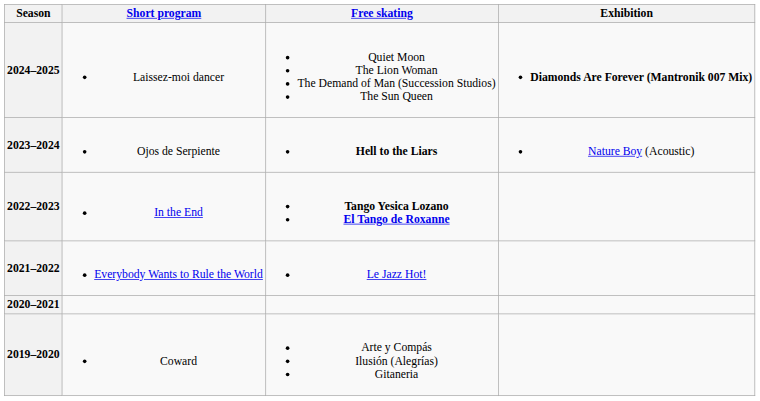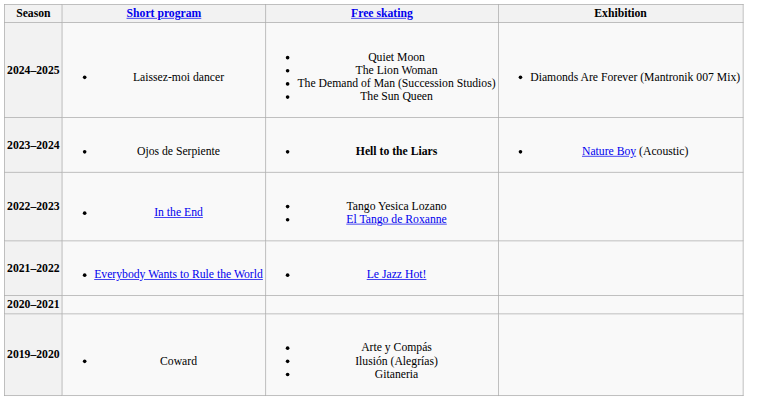(627, 77) bold -> (621, 77) normal
(382, 213) bold -> (382, 213) normal
